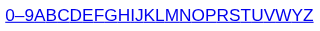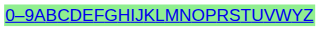(159, 15) no background -> (159, 15) lightgreen background
